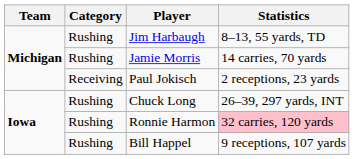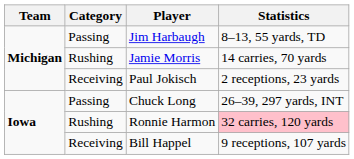(91, 36) Rushing -> (89, 36) Passing
(91, 100) Rushing -> (89, 100) Passing
(91, 143) Rushing -> (95, 143) Receiving
